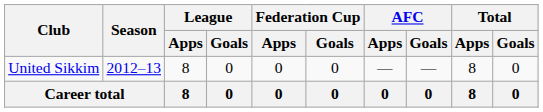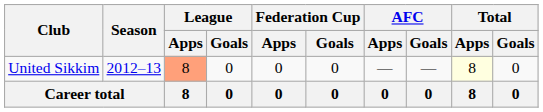(186, 69) no background -> (186, 69) lightsalmon background
(472, 69) no background -> (472, 69) lightyellow background
